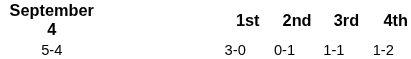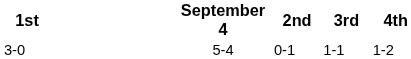columns swapped: (52, 20) <-> (248, 20)
